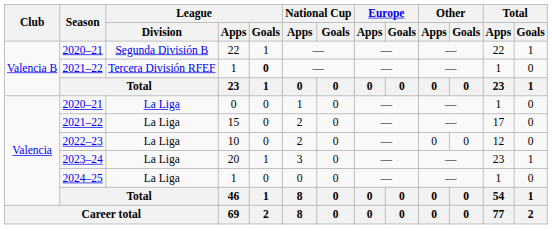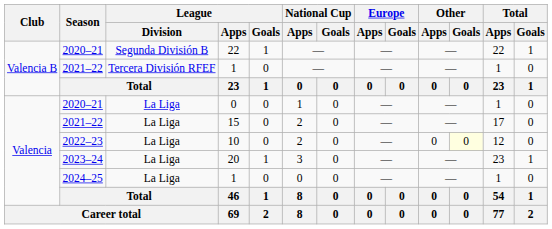(266, 68) bold -> (266, 68) normal
(466, 141) no background -> (466, 141) lightyellow background
